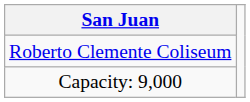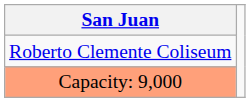(120, 81) no background -> (120, 81) lightsalmon background
